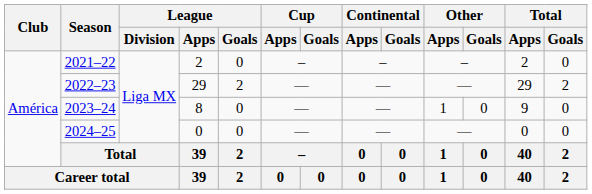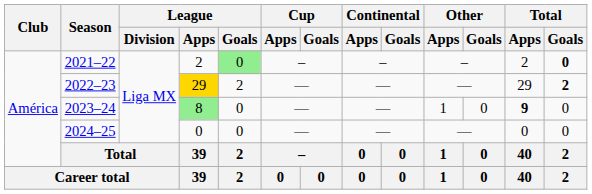(240, 62) no background -> (240, 62) lightgreen background
(565, 62) normal -> (565, 62) bold
(199, 85) no background -> (199, 85) gold background
(565, 85) normal -> (565, 85) bold
(199, 108) no background -> (199, 108) lightgreen background
(525, 108) normal -> (525, 108) bold
